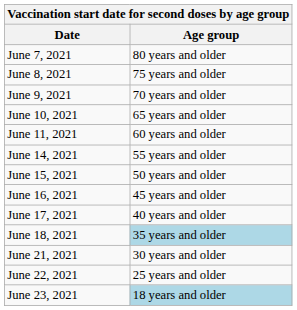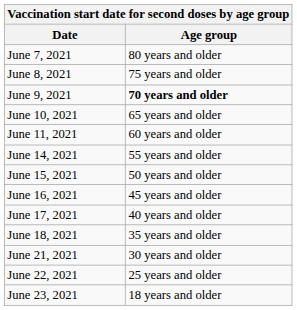(179, 94) normal -> (178, 94) bold
(179, 235) lightblue background -> (175, 235) no background
(179, 295) lightblue background -> (175, 295) no background
